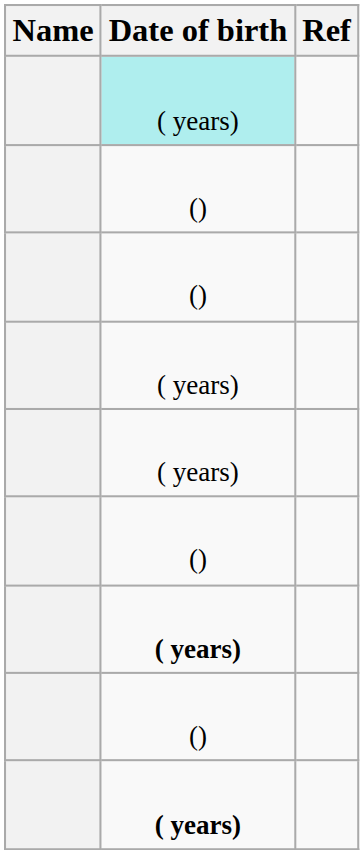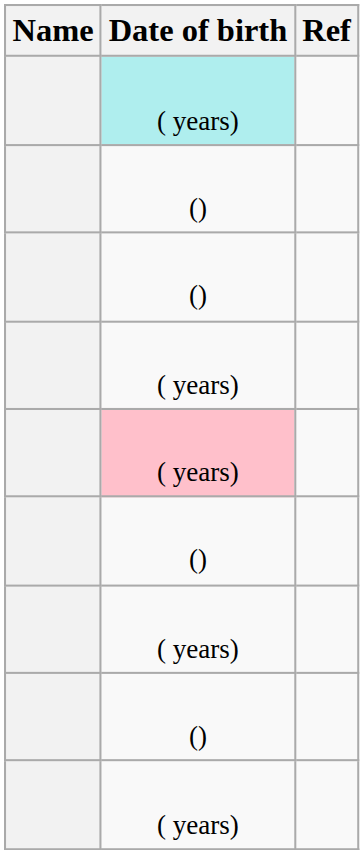(198, 472) no background -> (198, 472) pink background
(198, 646) bold -> (198, 648) normal
(198, 822) bold -> (198, 824) normal
